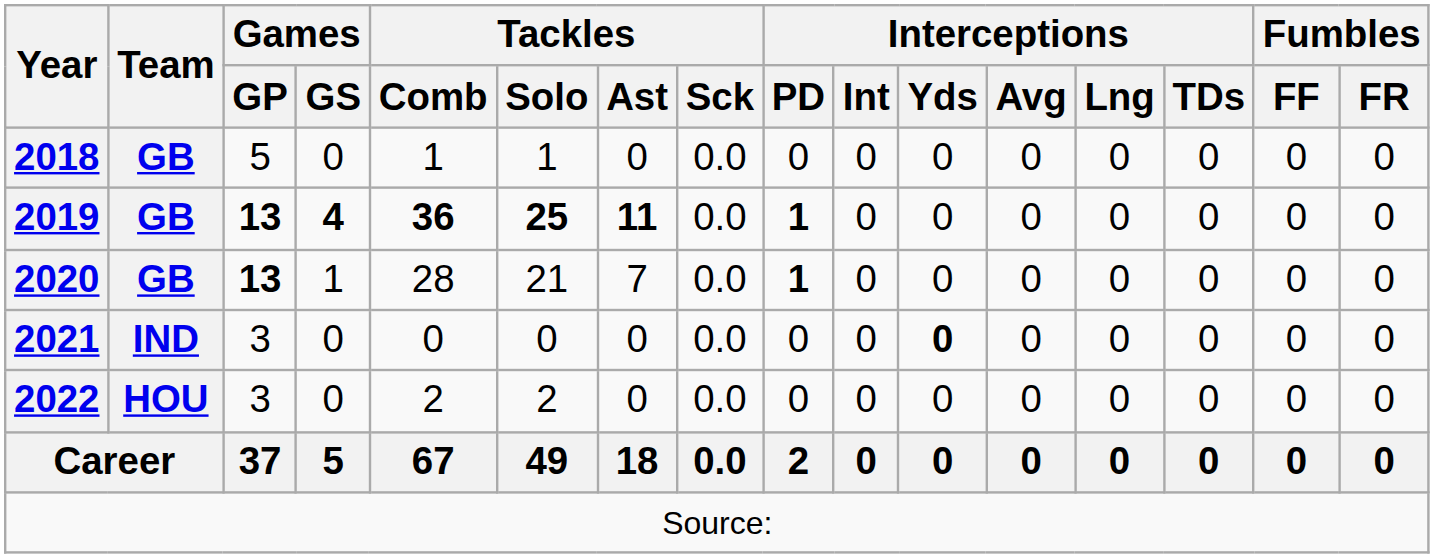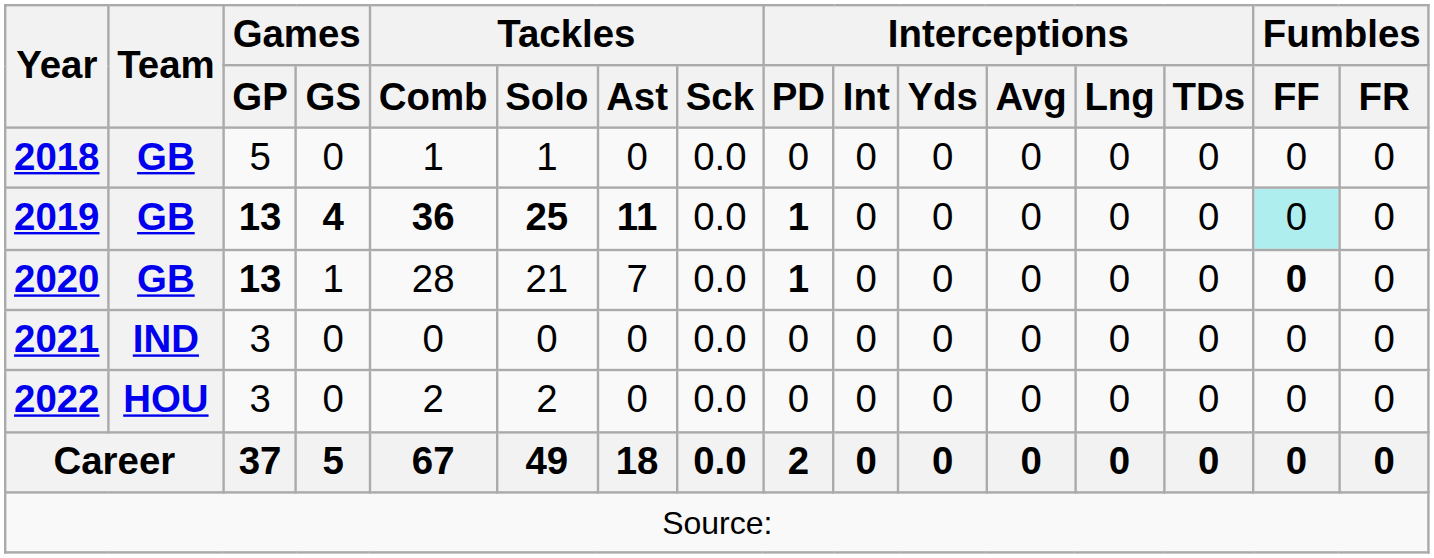(1296, 217) no background -> (1296, 217) paleturquoise background
(1296, 278) normal -> (1296, 278) bold
(943, 339) bold -> (943, 339) normal
